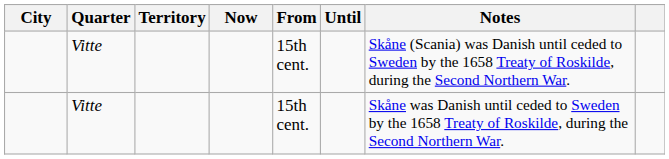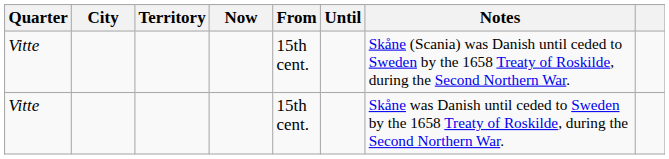columns swapped: (101, 17) <-> (36, 17)
